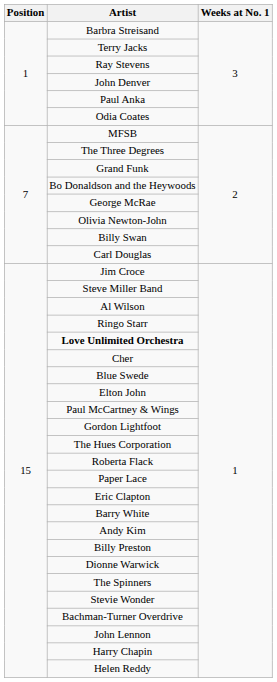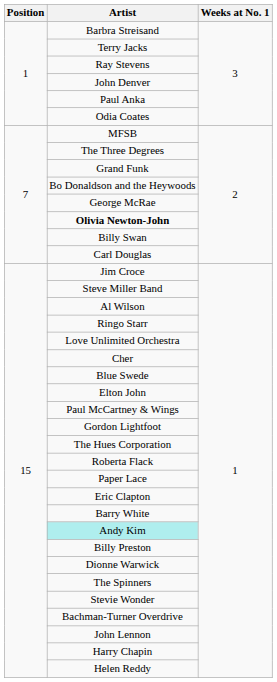(122, 220) normal -> (122, 220) bold
(122, 340) bold -> (122, 340) normal
(122, 530) no background -> (122, 530) paleturquoise background
